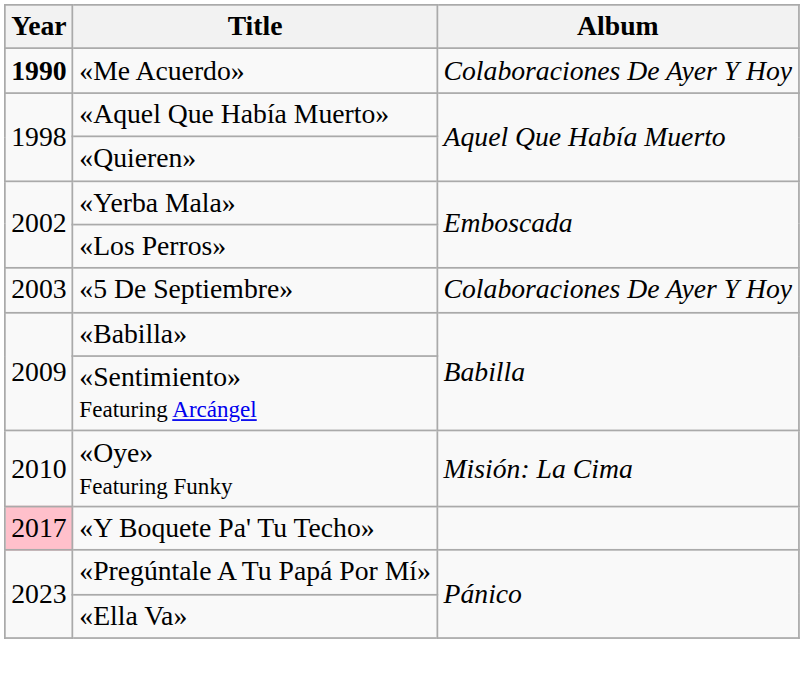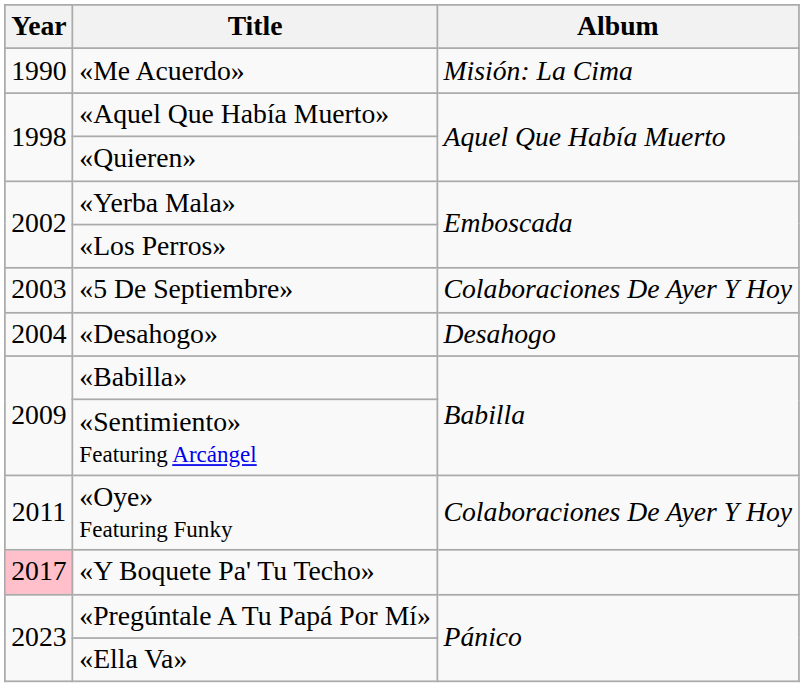(39, 70) bold -> (39, 70) normal
(618, 70) Colaboraciones De Ayer Y Hoy -> (538, 70) Misión: La Cima
+ row: (149, 333)
(39, 468) 2010 -> (39, 512) 2011
(538, 468) Misión: La Cima -> (618, 512) Colaboraciones De Ayer Y Hoy
